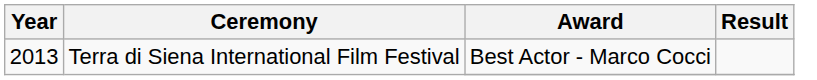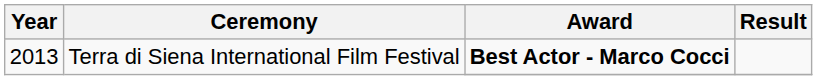(590, 56) normal -> (600, 56) bold
